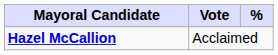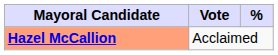(62, 38) no background -> (62, 38) lightsalmon background
